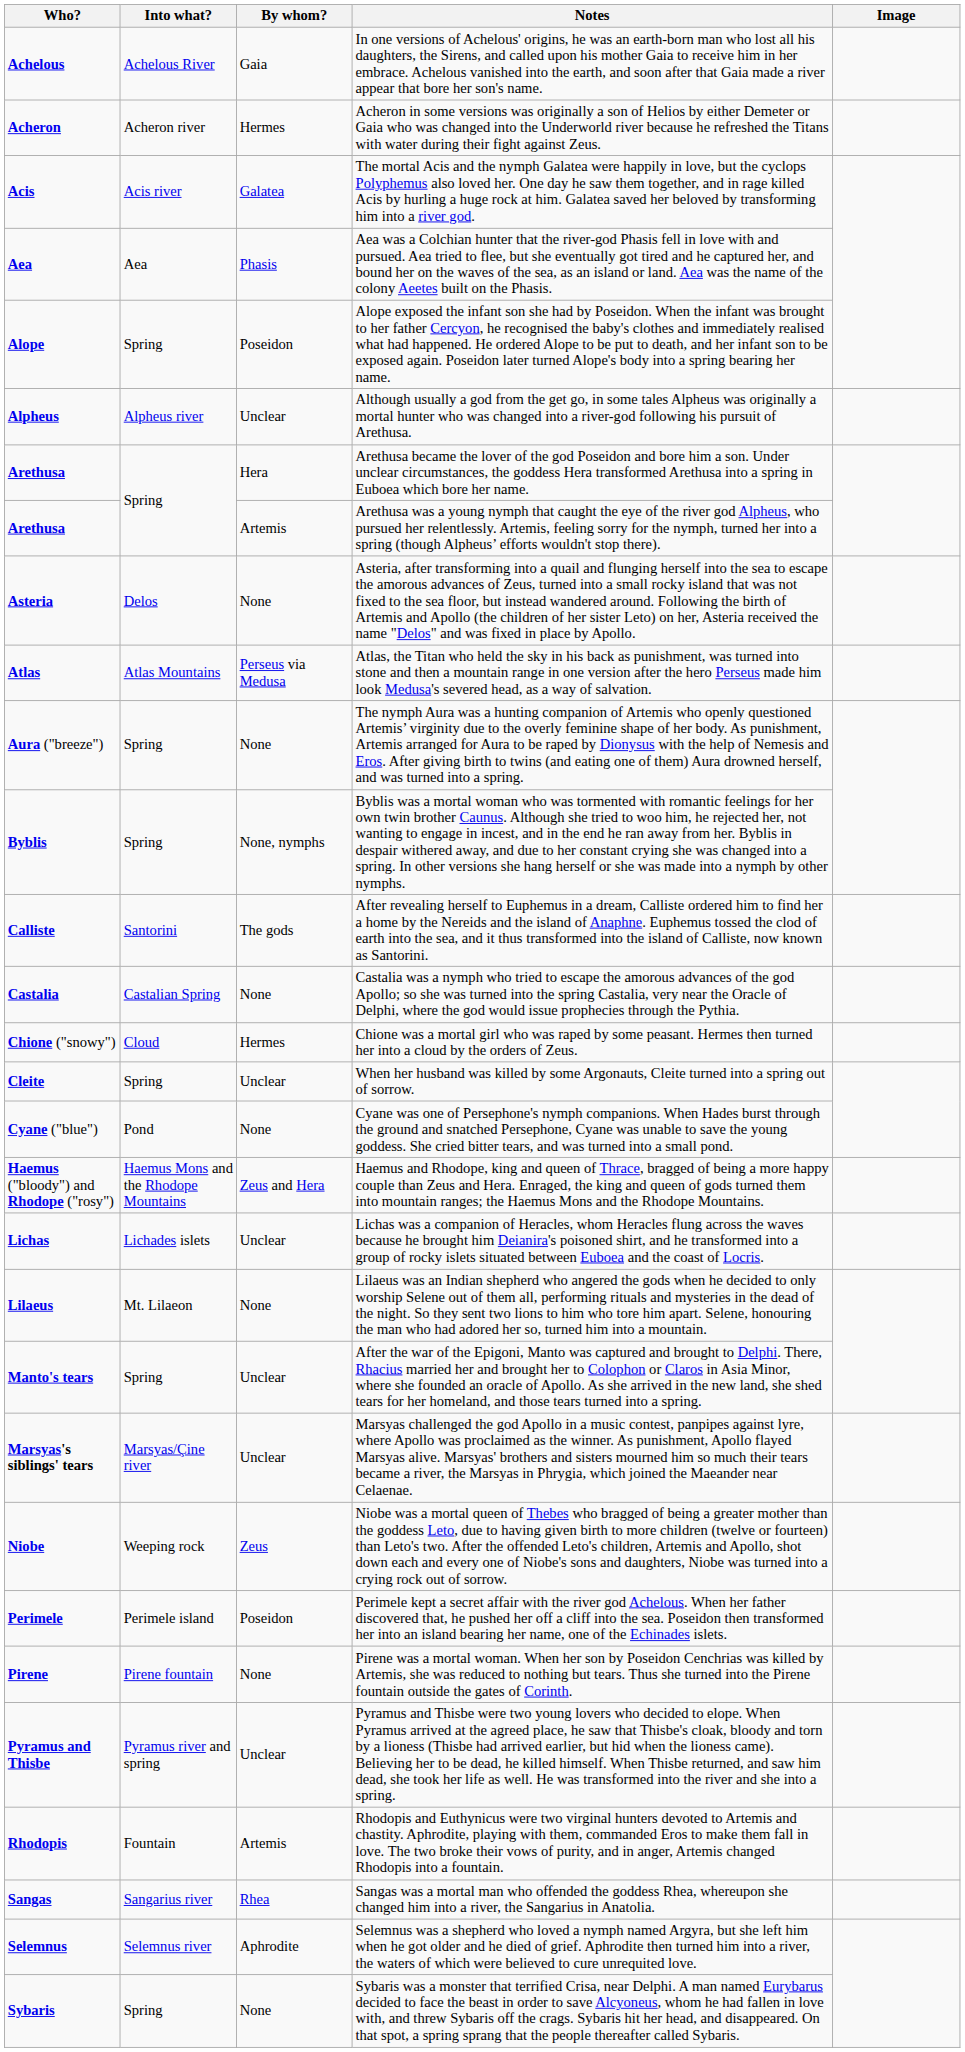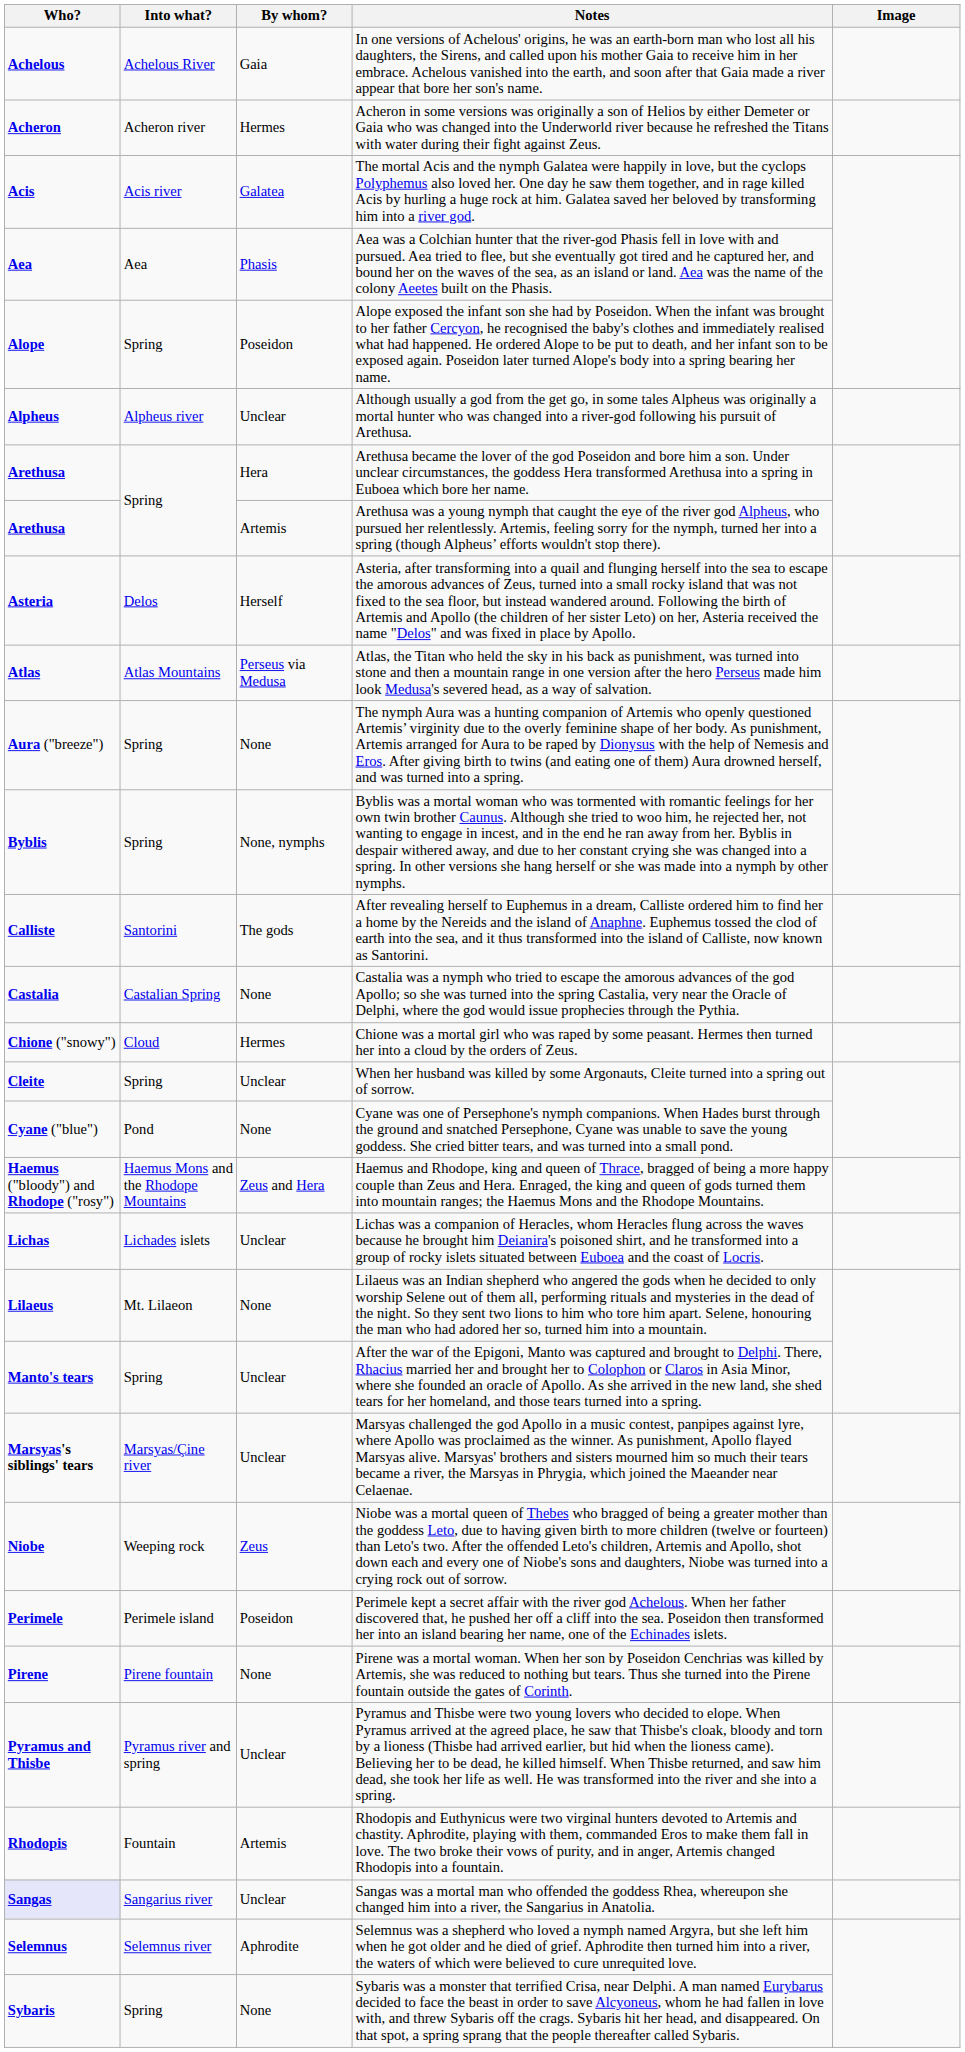(255, 600) None -> (261, 600) Herself
(30, 1899) no background -> (30, 1899) lavender background
(255, 1899) Rhea -> (263, 1899) Unclear
